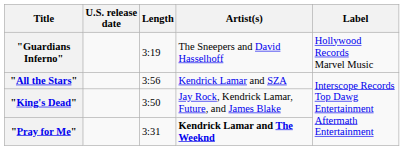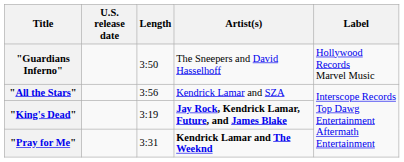(151, 52) 3:19 -> (149, 64) 3:50
(151, 103) 3:50 -> (149, 114) 3:19
(236, 103) normal -> (238, 114) bold
